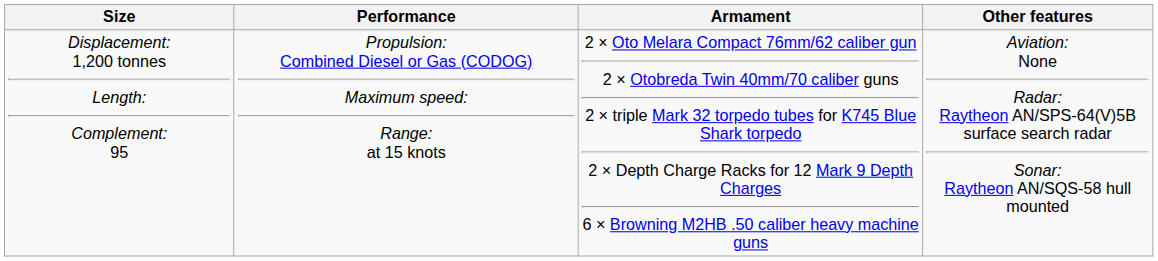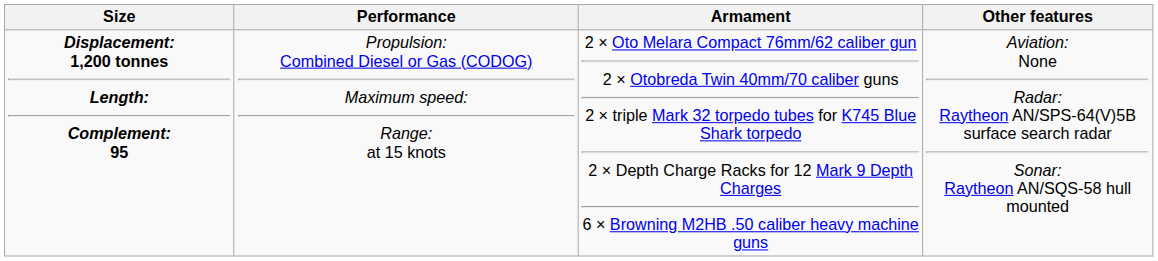(119, 97) normal -> (119, 97) bold
